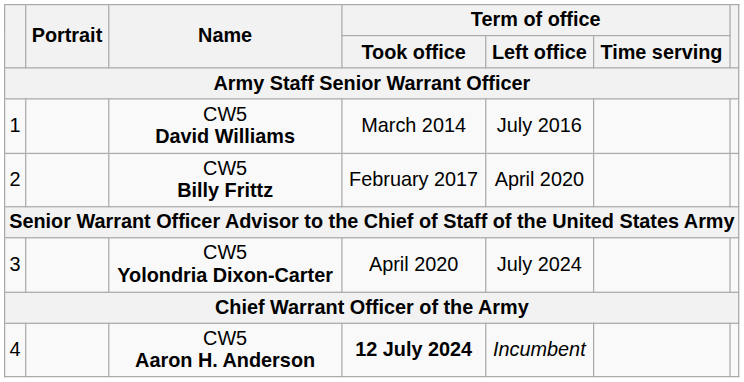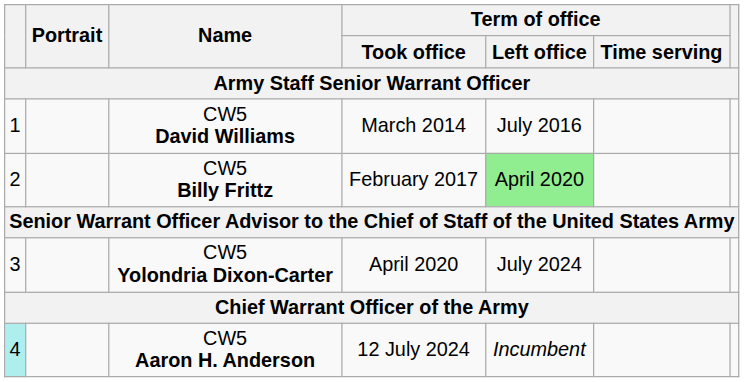(539, 179) no background -> (539, 179) lightgreen background
(15, 350) no background -> (15, 350) paleturquoise background
(414, 350) bold -> (414, 350) normal
